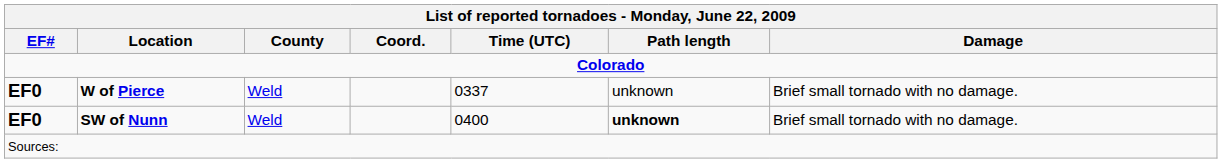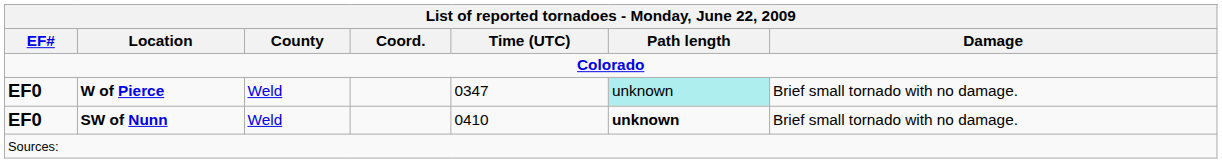(472, 91) 0337 -> (472, 91) 0347
(643, 91) no background -> (643, 91) paleturquoise background
(472, 119) 0400 -> (472, 119) 0410
